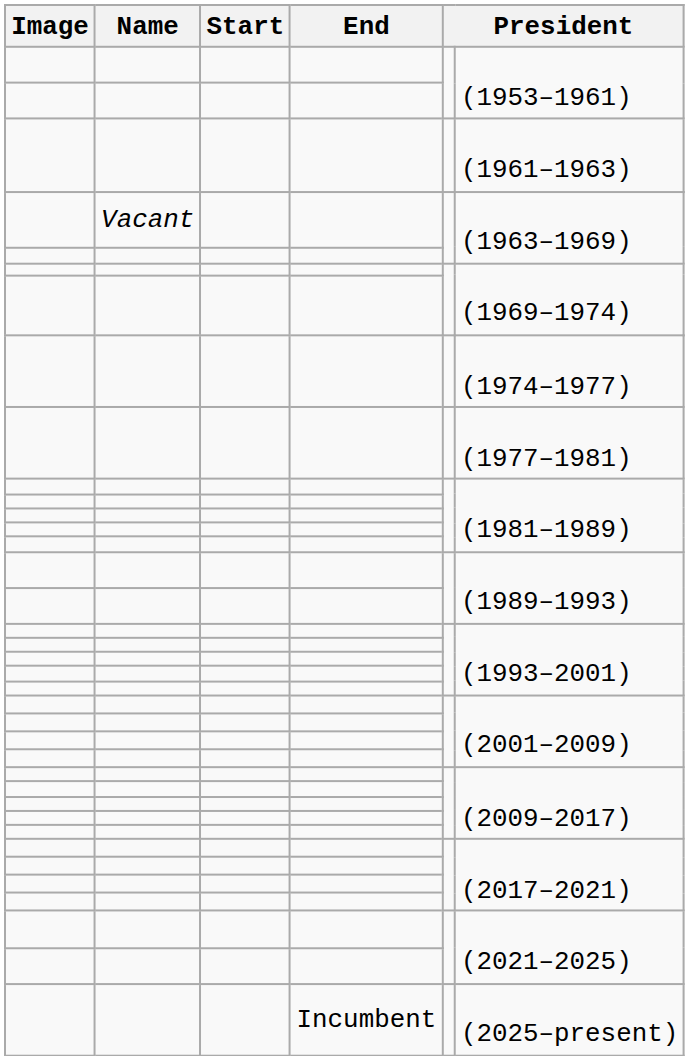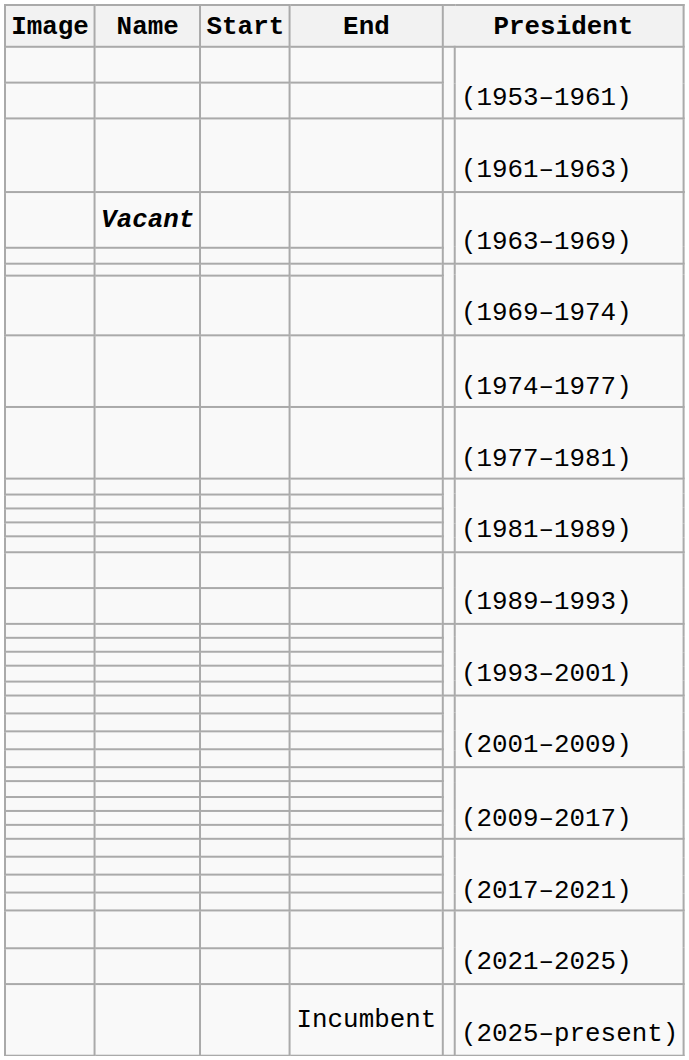(148, 219) normal -> (148, 219) bold
